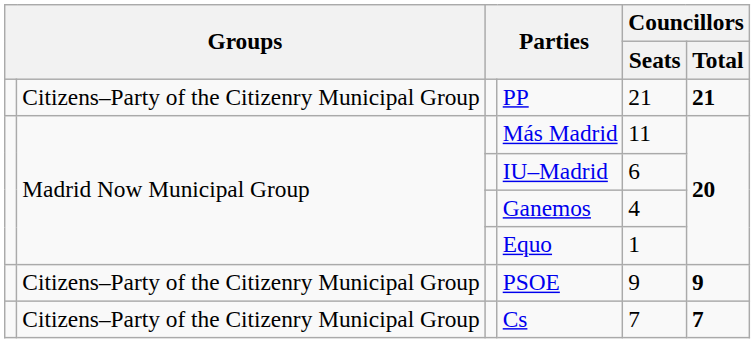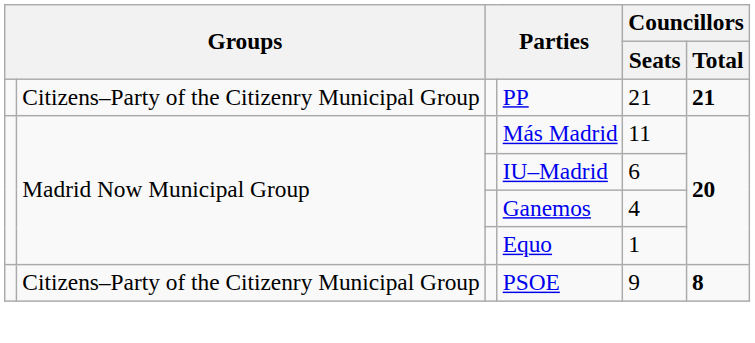(698, 282) 9 -> (698, 282) 8
- row: (515, 319)
